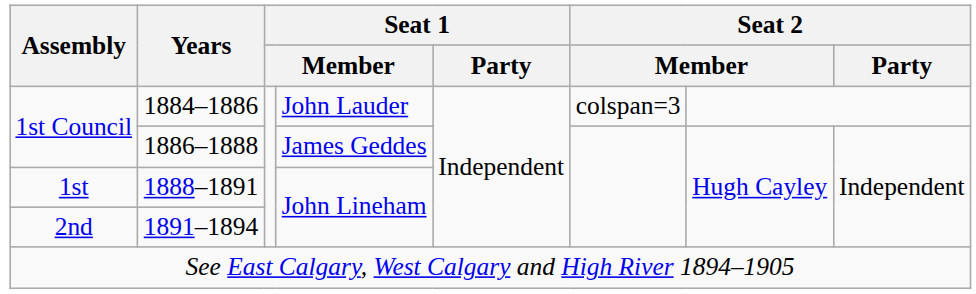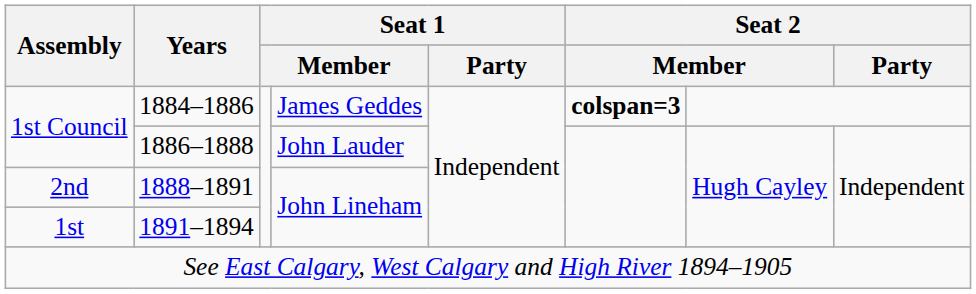(345, 105) John Lauder -> (350, 105) James Geddes
(628, 105) normal -> (626, 105) bold
(354, 146) James Geddes -> (341, 146) John Lauder
(74, 186) 1st -> (69, 186) 2nd
(74, 226) 2nd -> (69, 226) 1st
